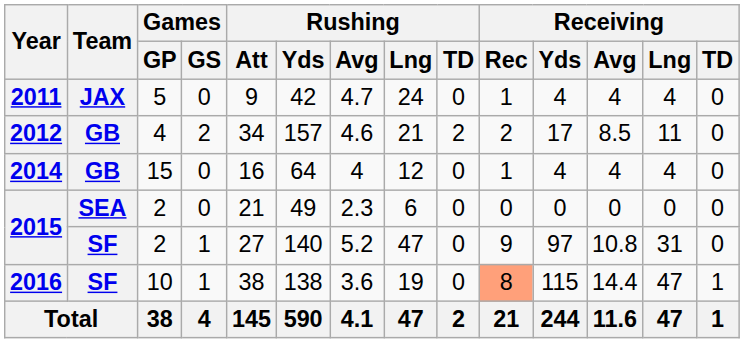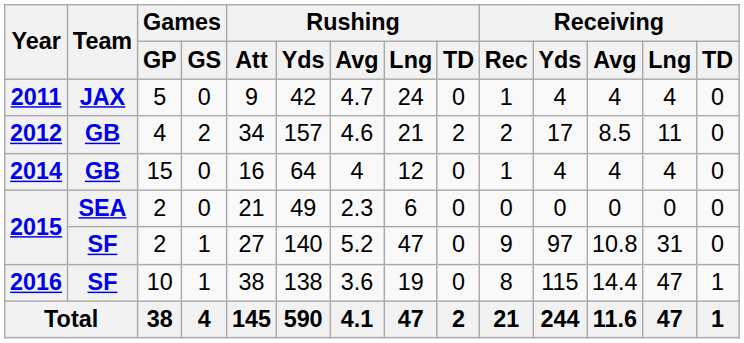(506, 282) lightsalmon background -> (506, 282) no background
